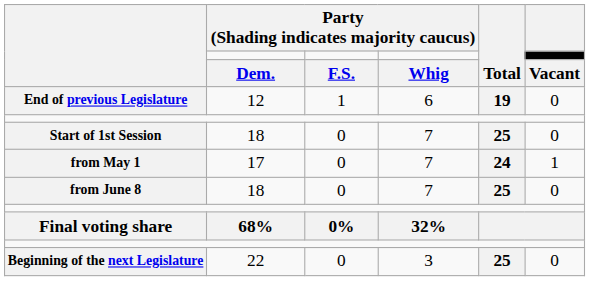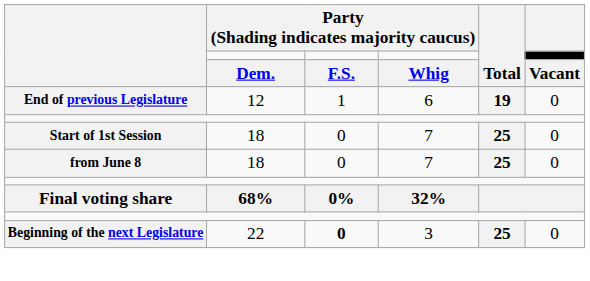- row: (106, 163)
(341, 261) normal -> (341, 233) bold
